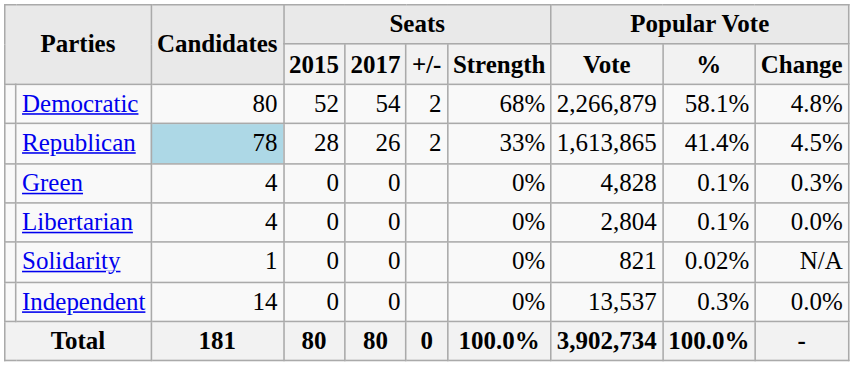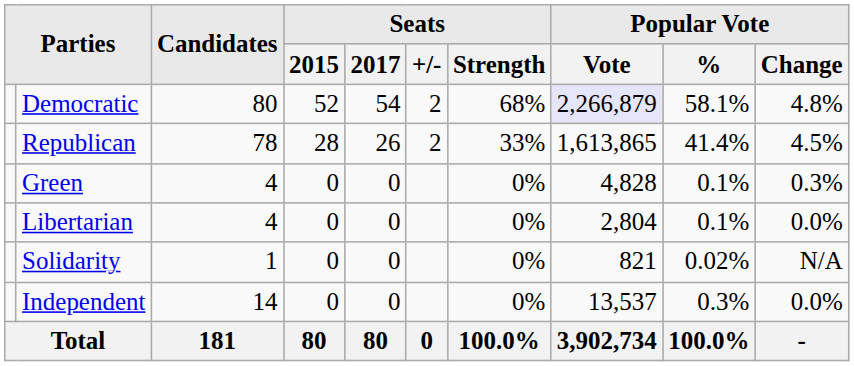(607, 103) no background -> (607, 103) lavender background
(265, 143) lightblue background -> (265, 143) no background
